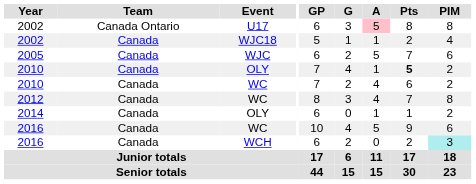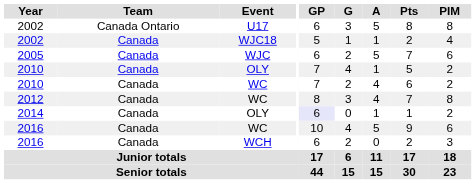(376, 26) pink background -> (376, 26) no background
(409, 69) bold -> (409, 69) normal
(317, 113) no background -> (317, 113) lavender background
(450, 142) paleturquoise background -> (450, 142) no background
